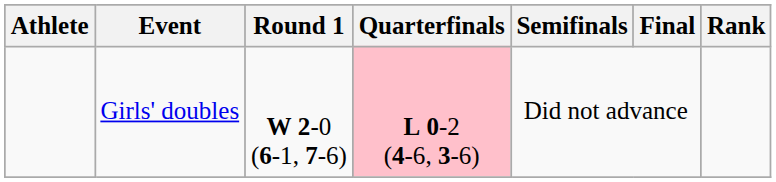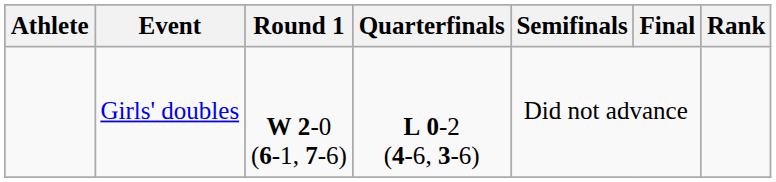(432, 140) pink background -> (432, 140) no background
